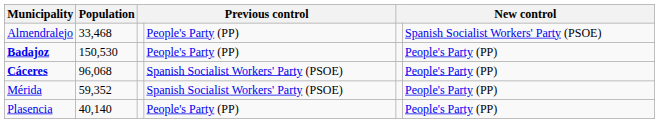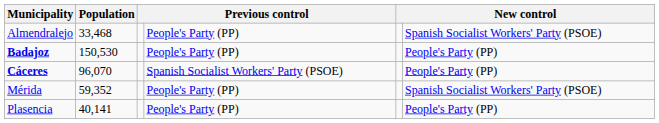(95, 71) 96,068 -> (95, 71) 96,070
(245, 90) Spanish Socialist Workers' Party (PSOE) -> (193, 90) People's Party (PP)
(451, 90) People's Party (PP) -> (503, 90) Spanish Socialist Workers' Party (PSOE)
(95, 109) 40,140 -> (95, 109) 40,141
